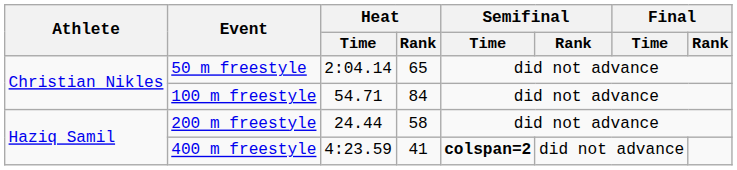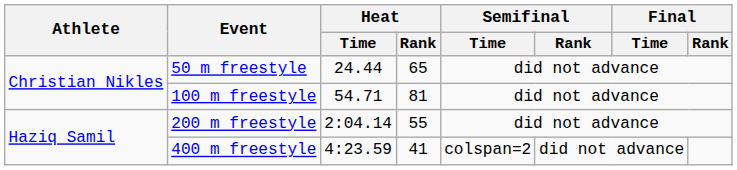(358, 69) 2:04.14 -> (358, 69) 24.44
(418, 96) 84 -> (418, 96) 81
(358, 123) 24.44 -> (358, 123) 2:04.14
(418, 123) 58 -> (418, 123) 55
(488, 151) bold -> (488, 151) normal
